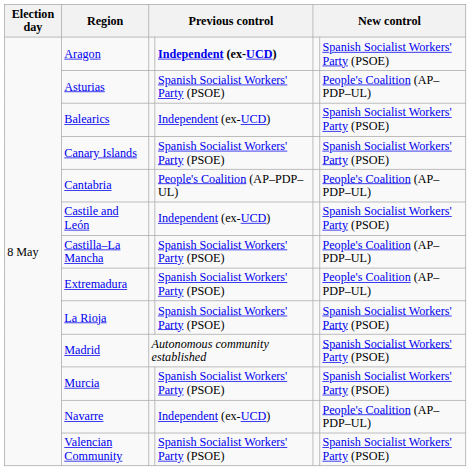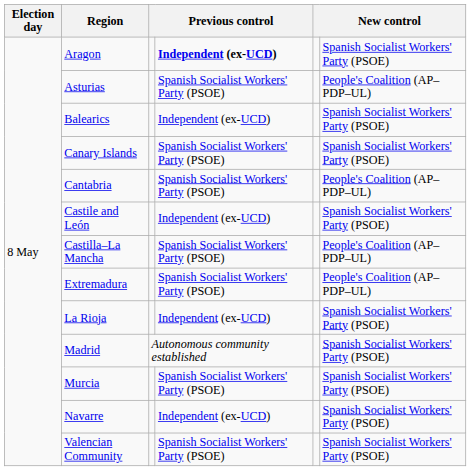(231, 185) People's Coalition (AP–PDP–UL) -> (223, 185) Spanish Socialist Workers' Party (PSOE)
(223, 317) Spanish Socialist Workers' Party (PSOE) -> (214, 317) Independent (ex-UCD)
(381, 416) People's Coalition (AP–PDP–UL) -> (387, 416) Spanish Socialist Workers' Party (PSOE)
